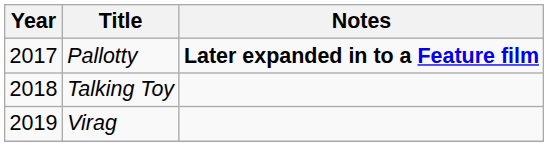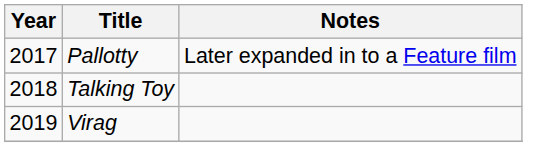(361, 55) bold -> (350, 55) normal
